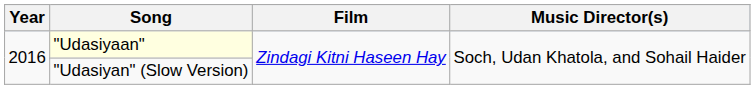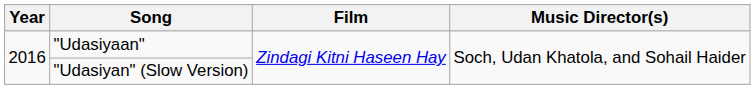(99, 44) lightyellow background -> (99, 44) no background
